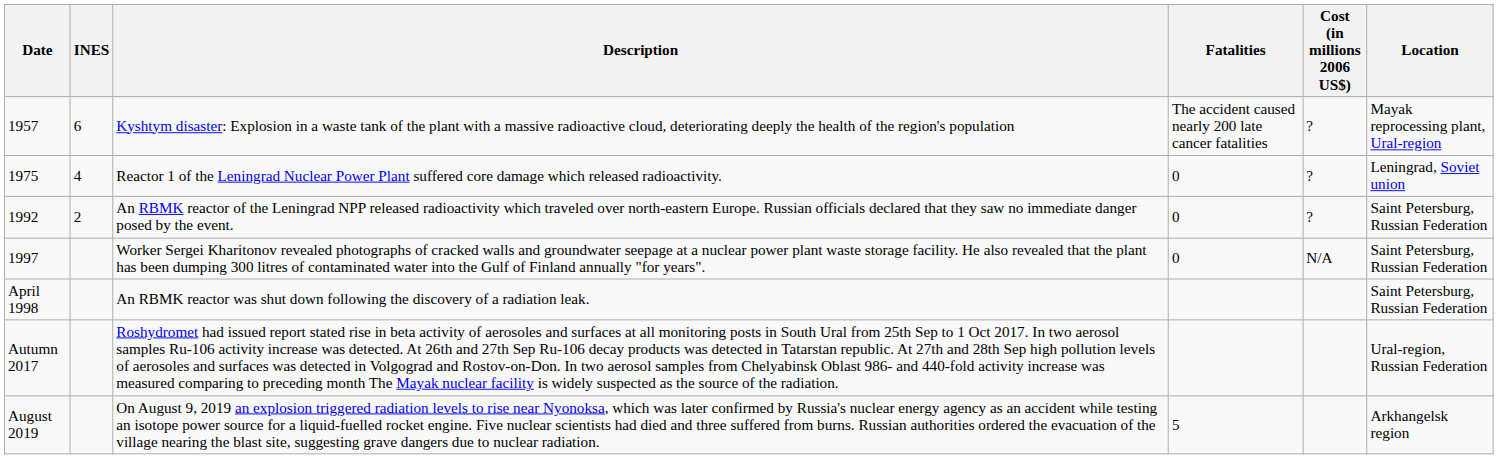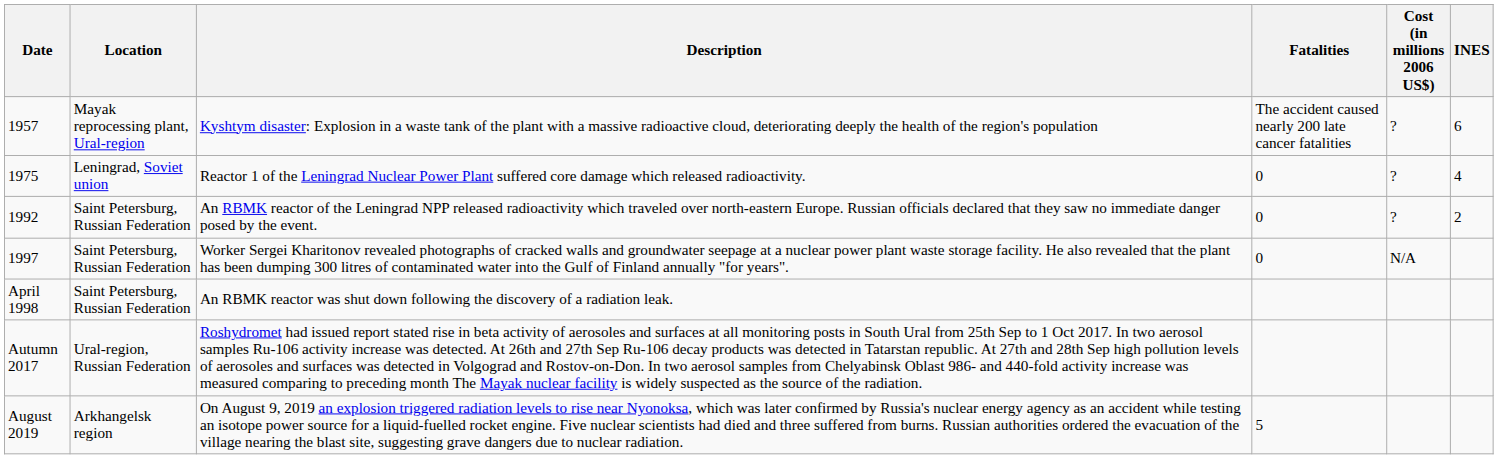columns swapped: (1430, 50) <-> (92, 50)
